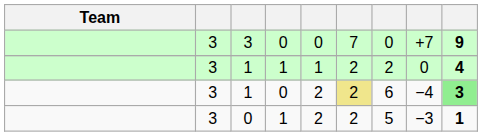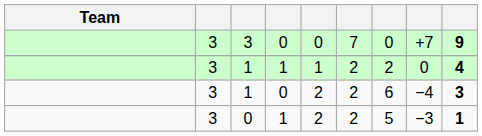(354, 93) khaki background -> (354, 93) no background
(460, 93) lightgreen background -> (460, 93) no background
